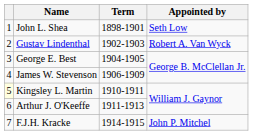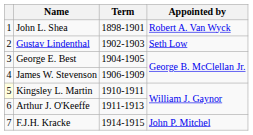(168, 28) Seth Low -> (190, 28) Robert A. Van Wyck
(190, 43) Robert A. Van Wyck -> (168, 43) Seth Low
